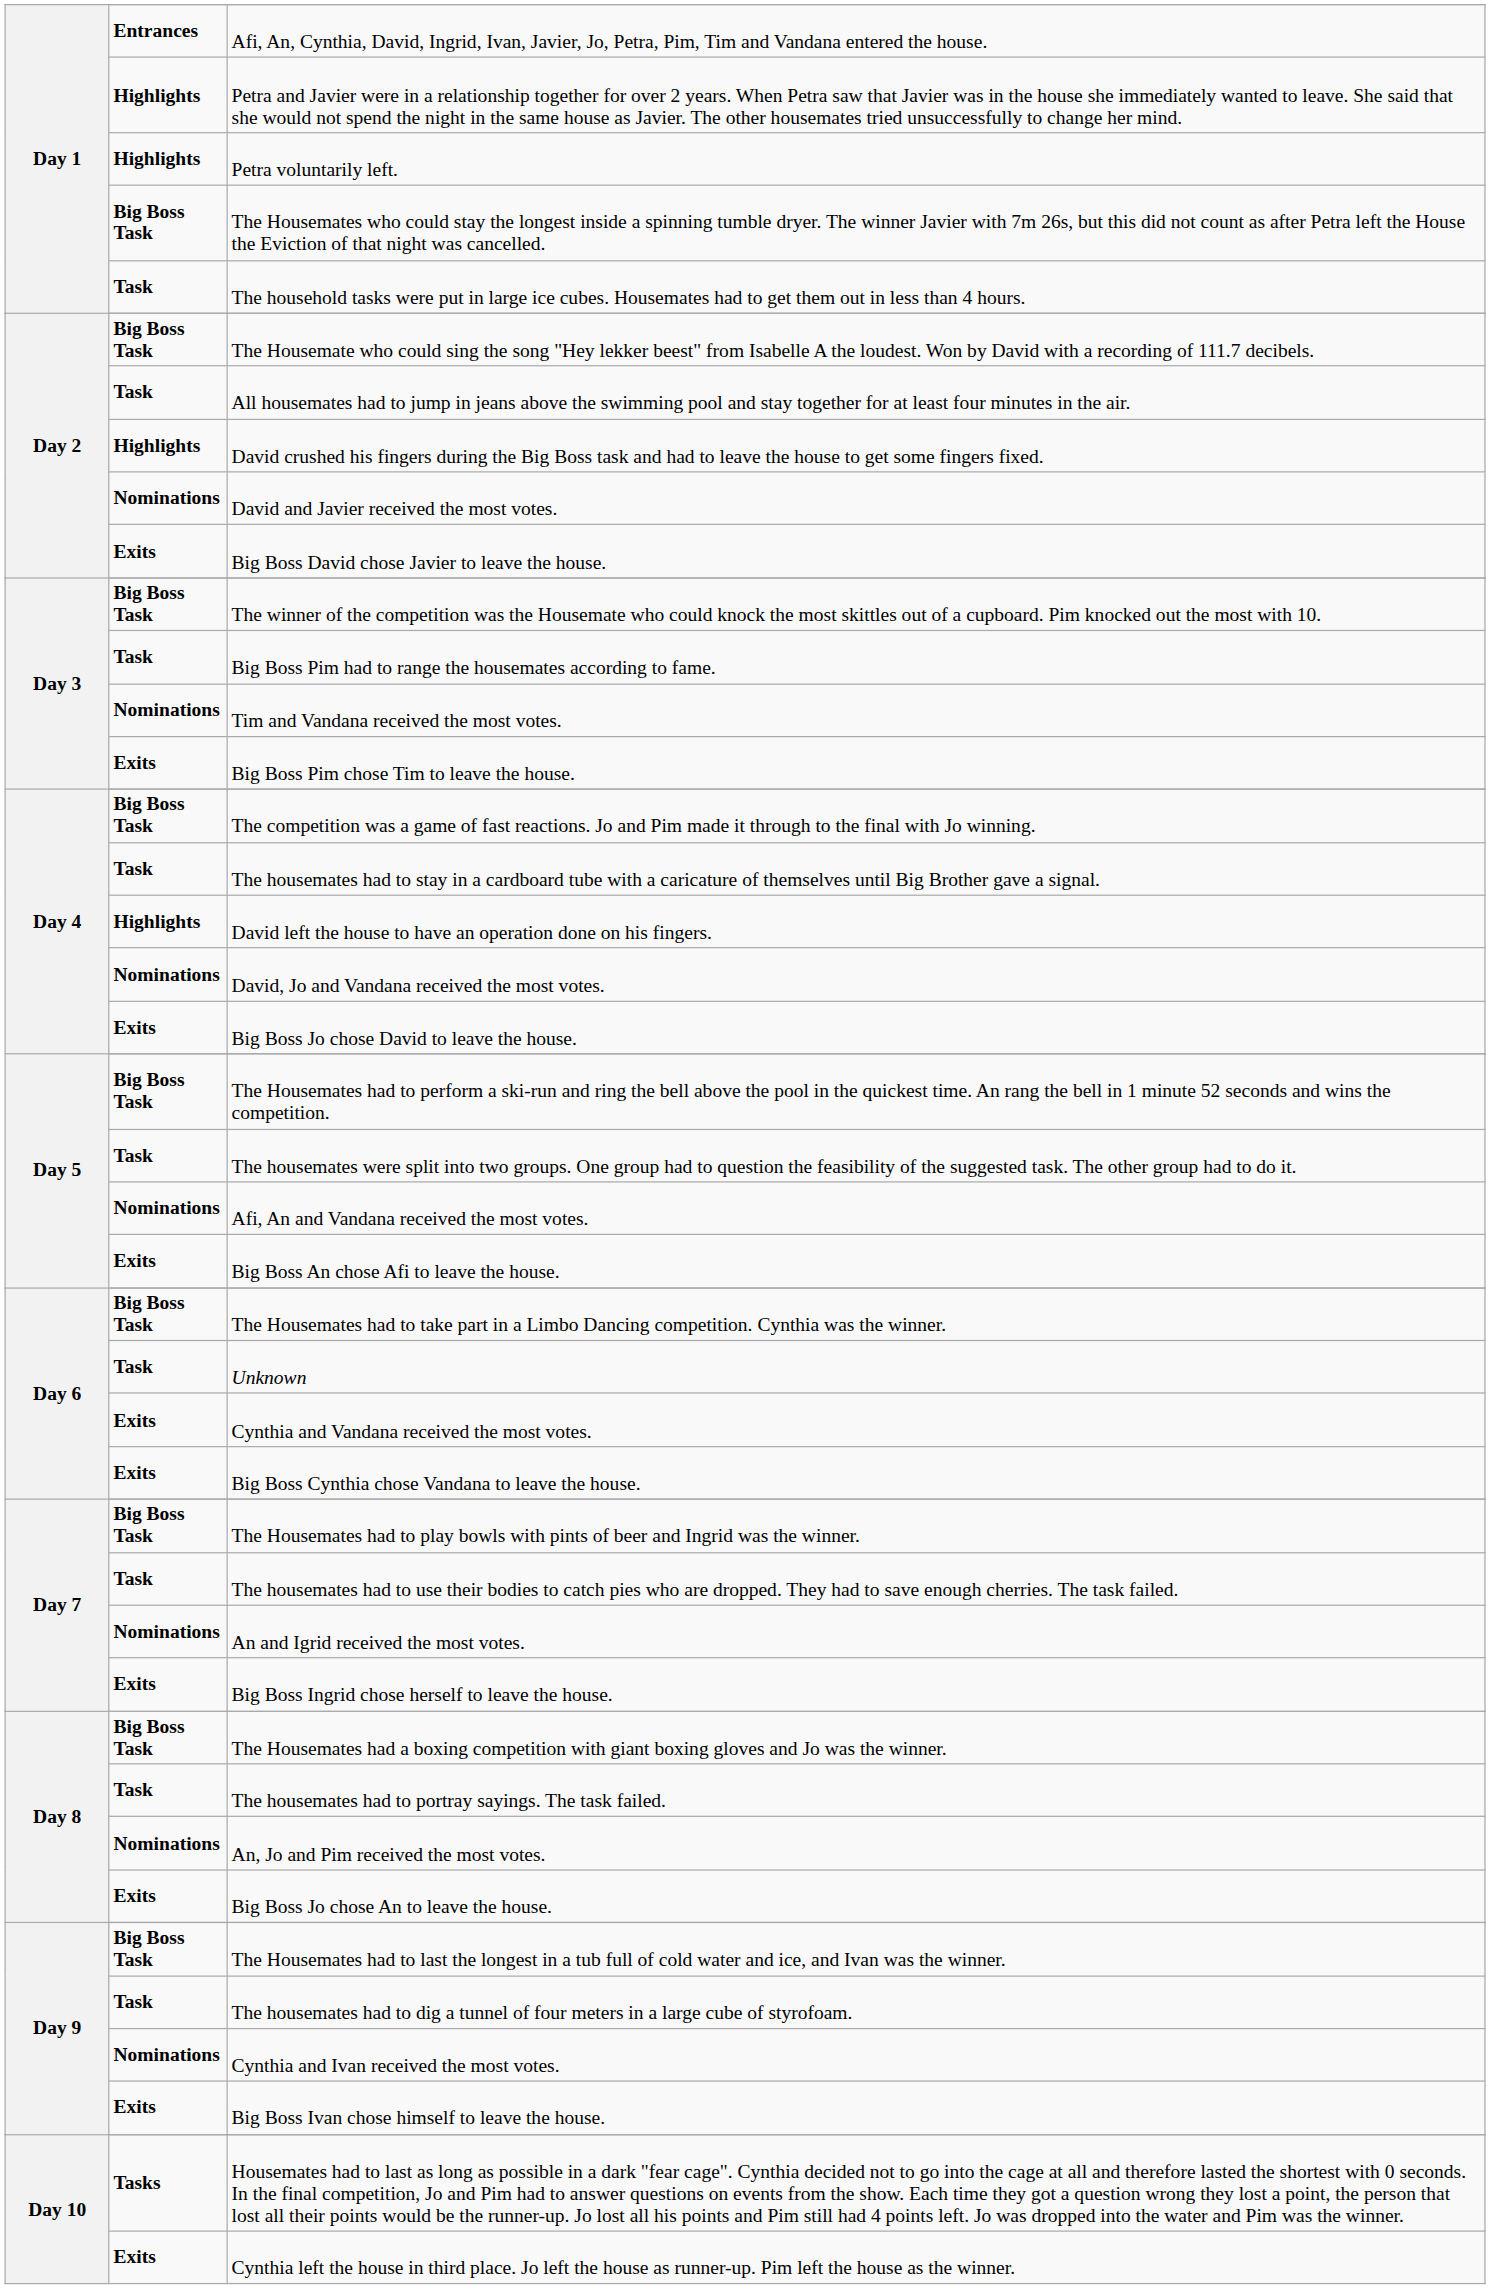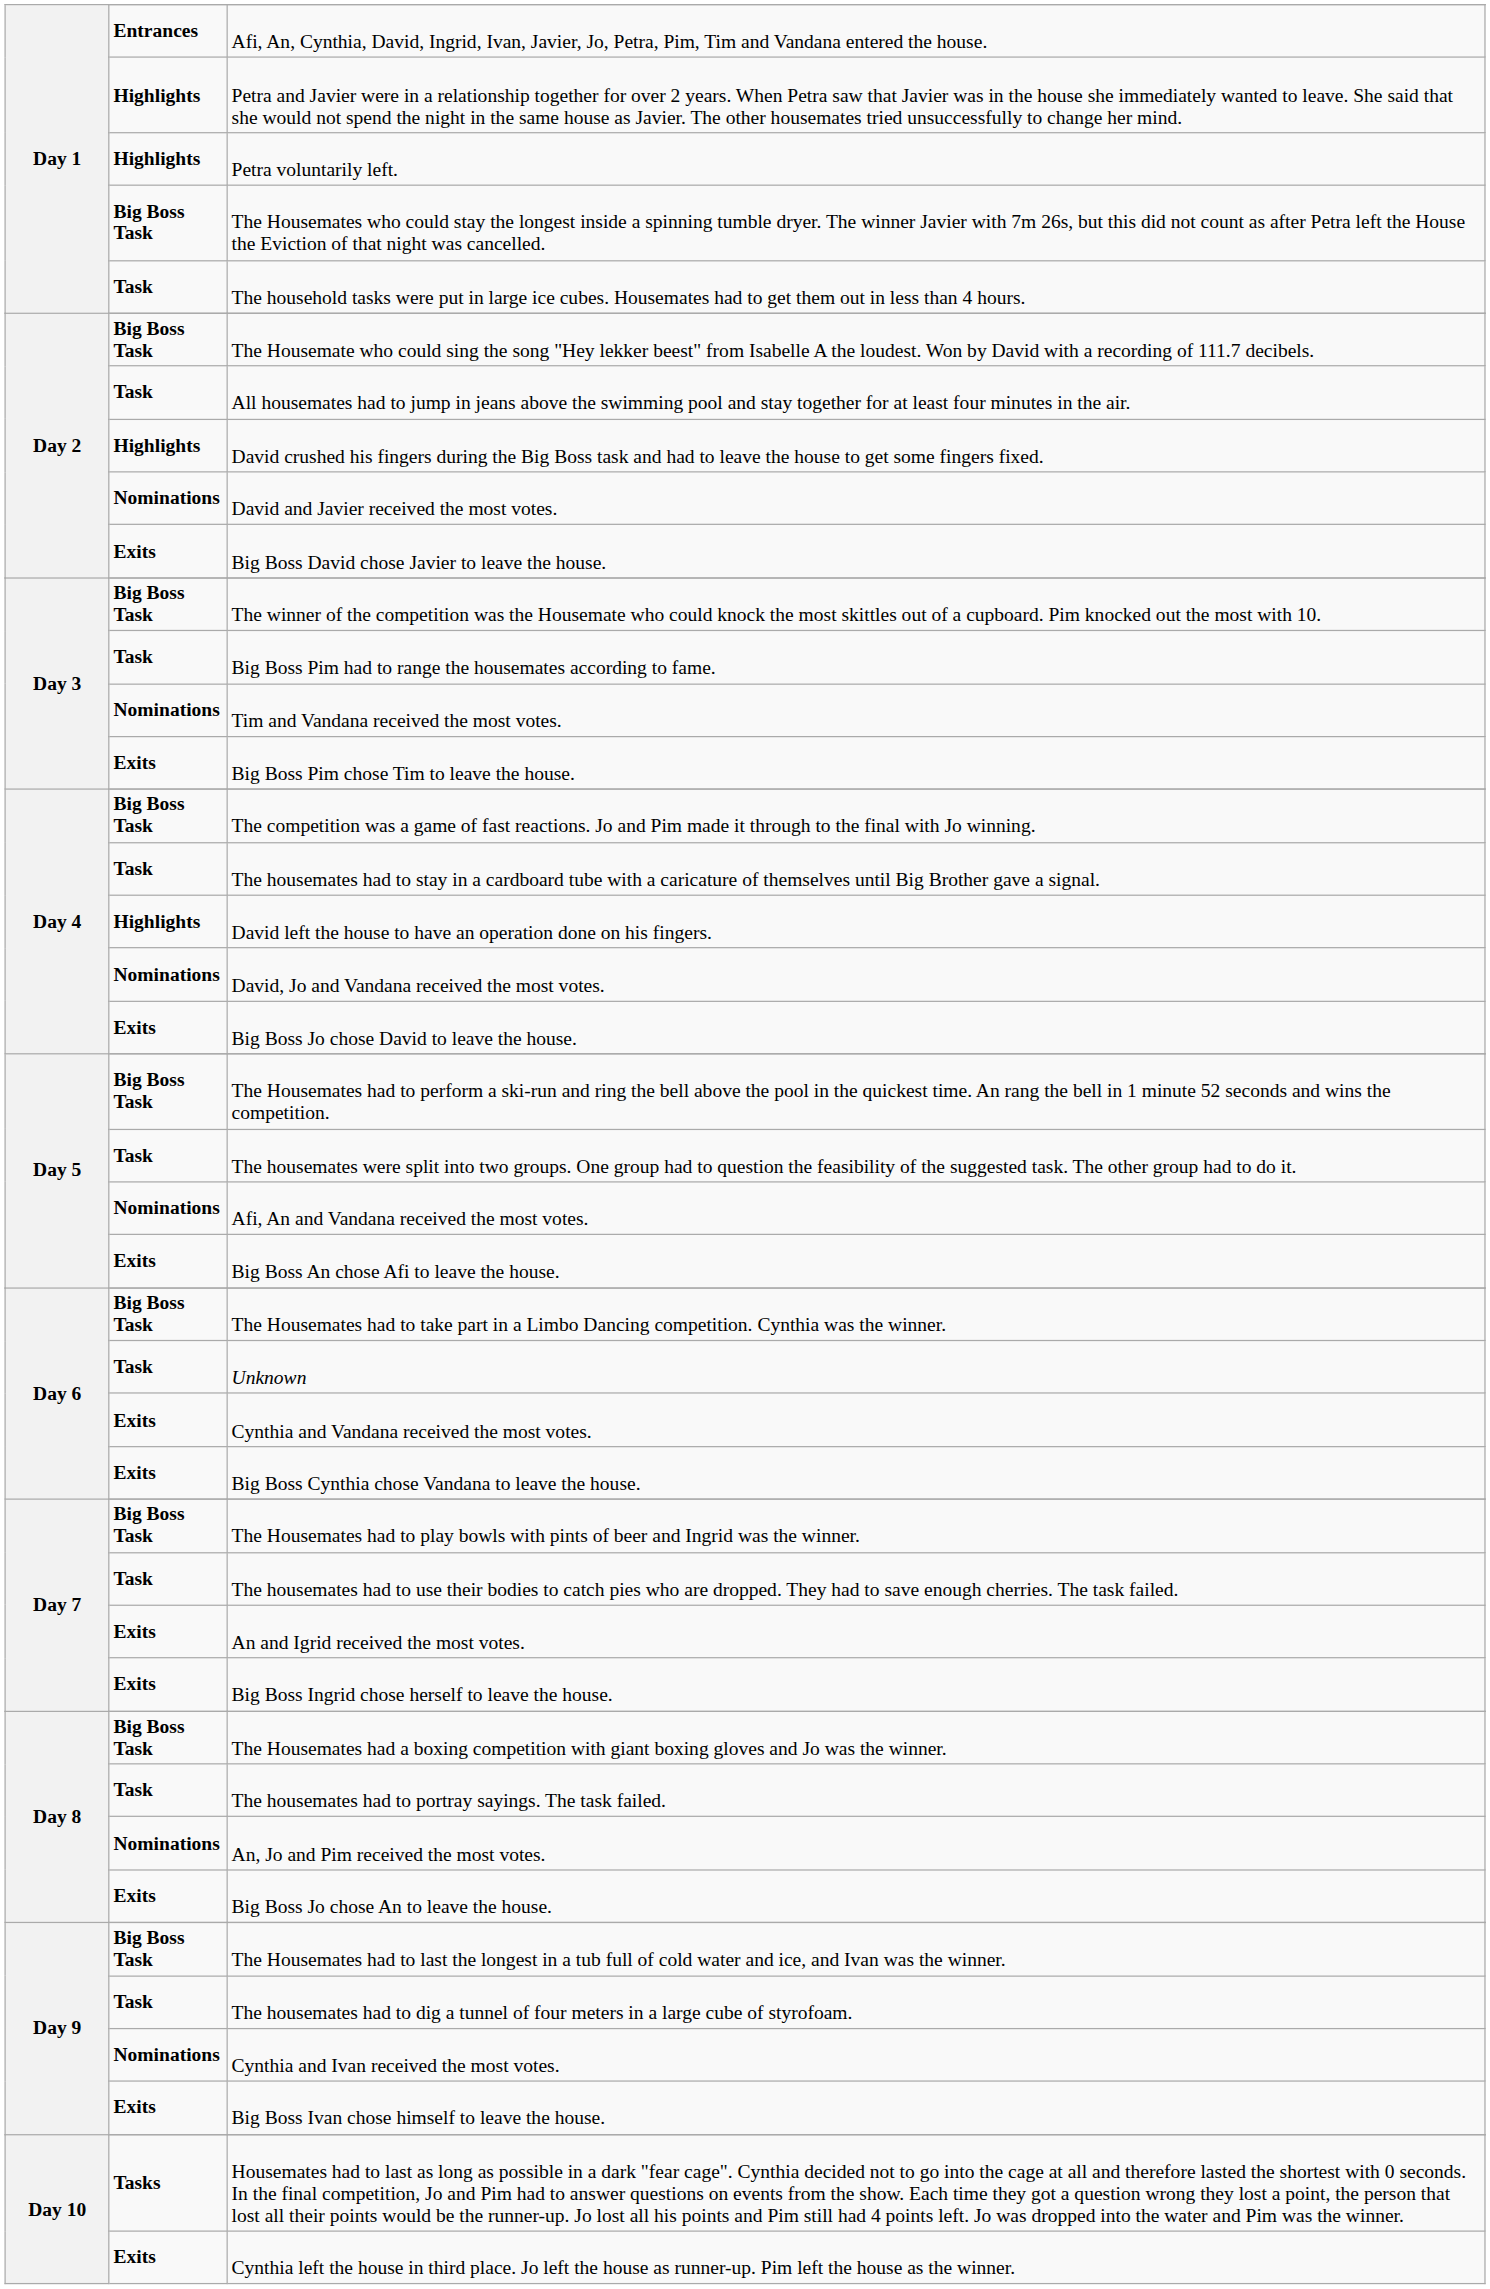(167, 1631) Nominations -> (135, 1631) Exits
